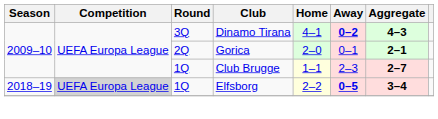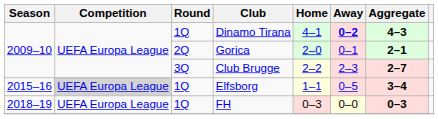(182, 31) 3Q -> (182, 31) 1Q
(182, 68) 1Q -> (182, 68) 3Q
(312, 68) 1–1 -> (312, 68) 2–2
(29, 86) 2018–19 -> (29, 86) 2015–16
(312, 86) 2–2 -> (312, 86) 1–1
(348, 86) bold -> (348, 86) normal
+ row: (223, 104)
